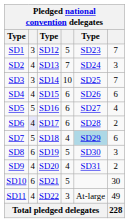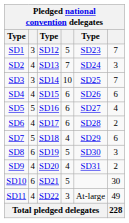(33, 123) lavender background -> (33, 123) no background
(91, 138) lightblue background -> (91, 138) no background
